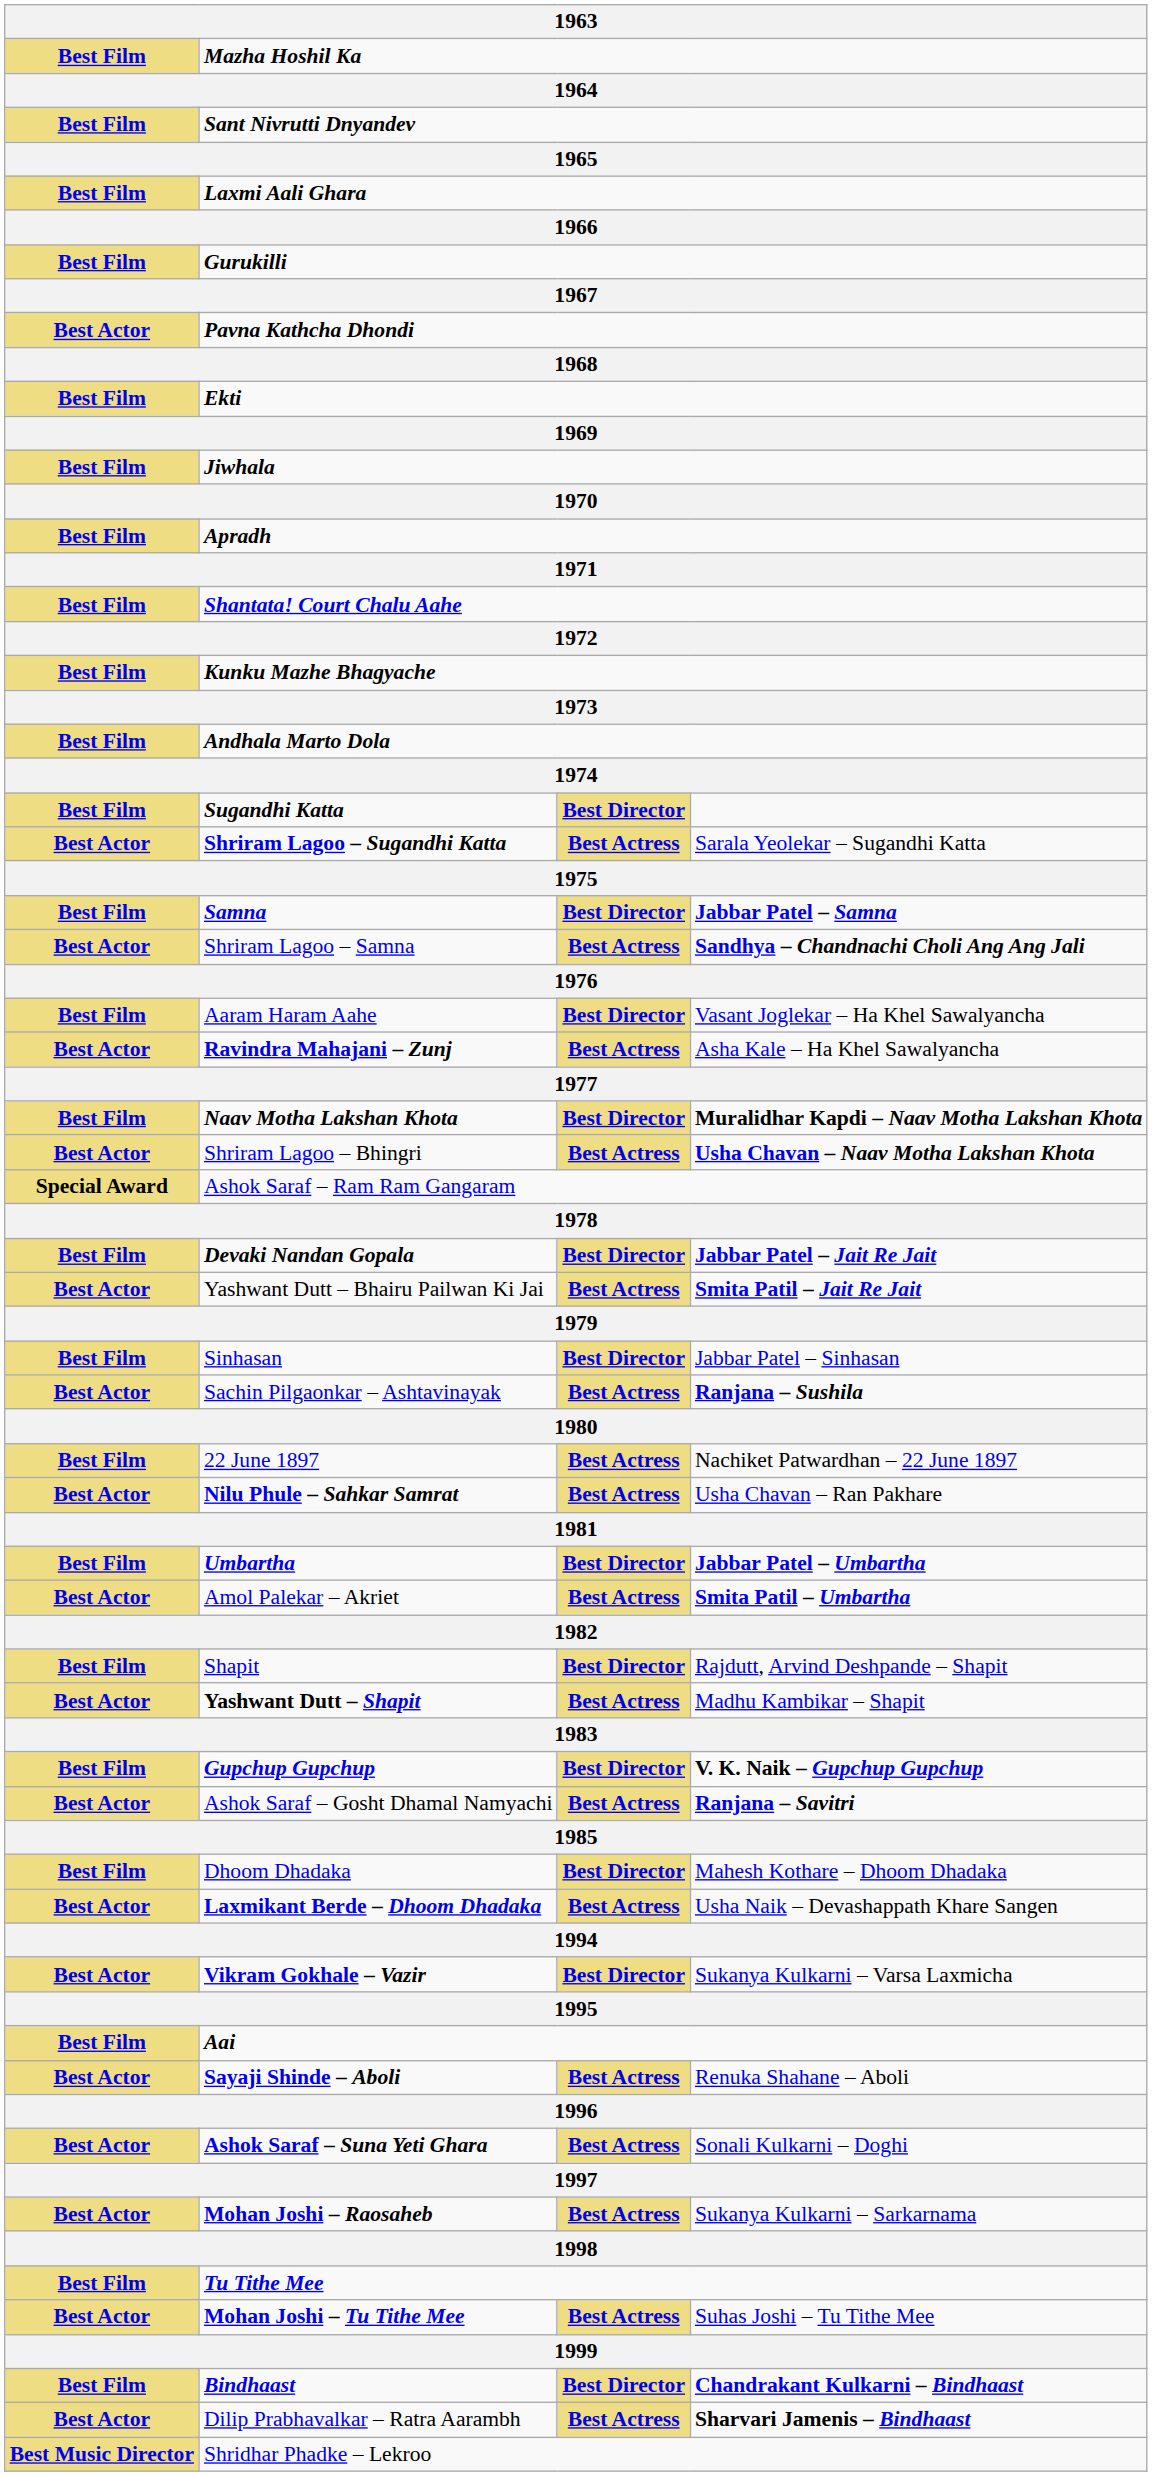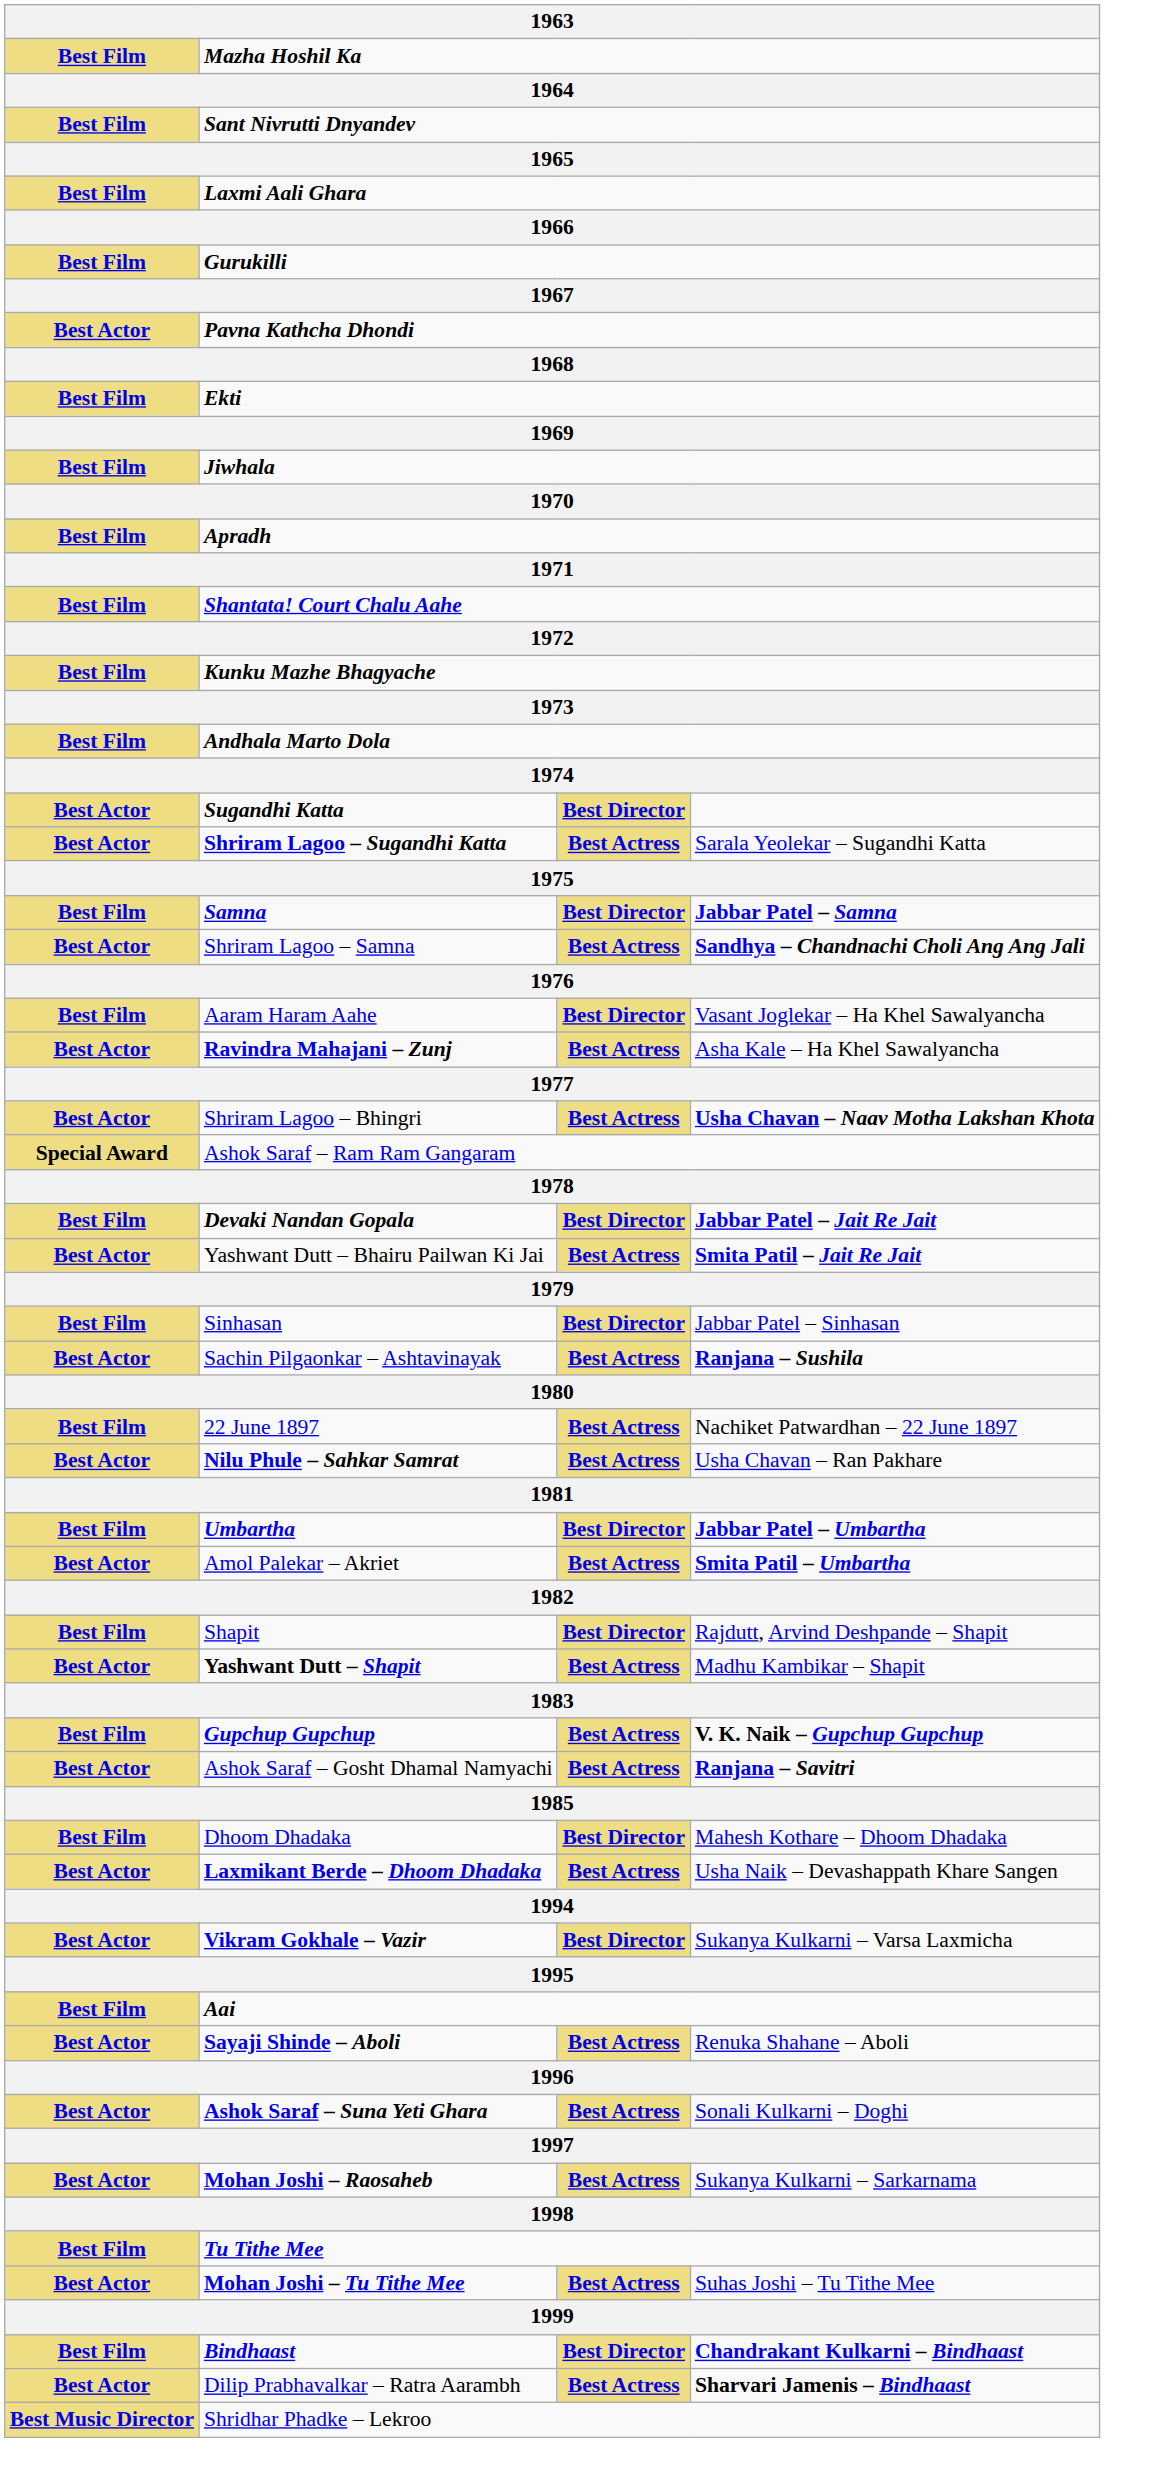(102, 809) Best Film -> (102, 809) Best Actor
- row: (331, 1117)
(624, 1768) Best Director -> (624, 1734) Best Actress
